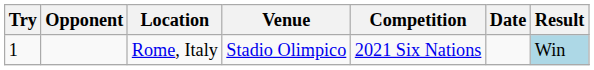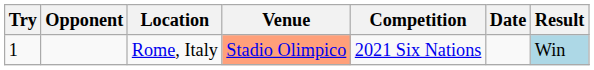(286, 49) no background -> (286, 49) lightsalmon background
